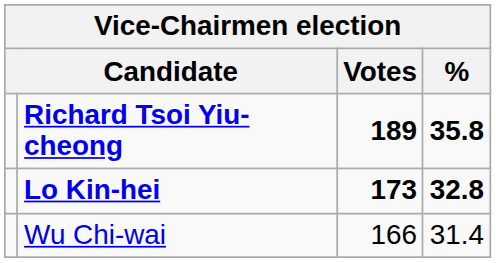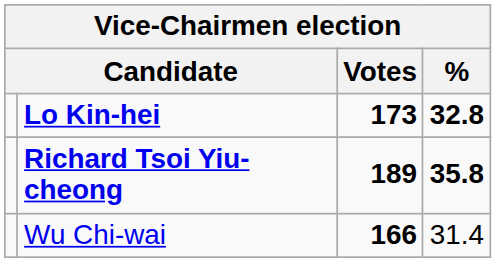rows swapped: (137, 130) <-> (92, 190)
(394, 234) normal -> (394, 234) bold
